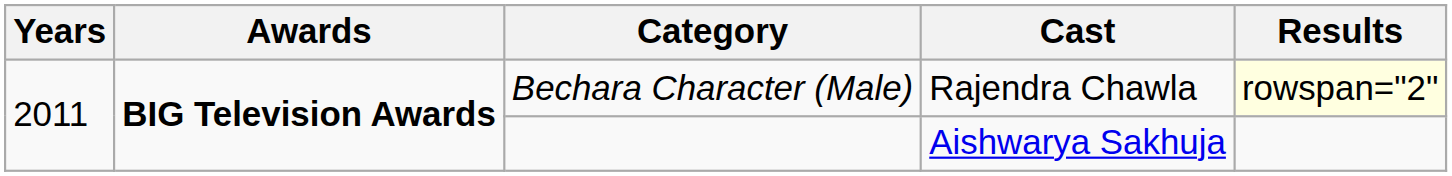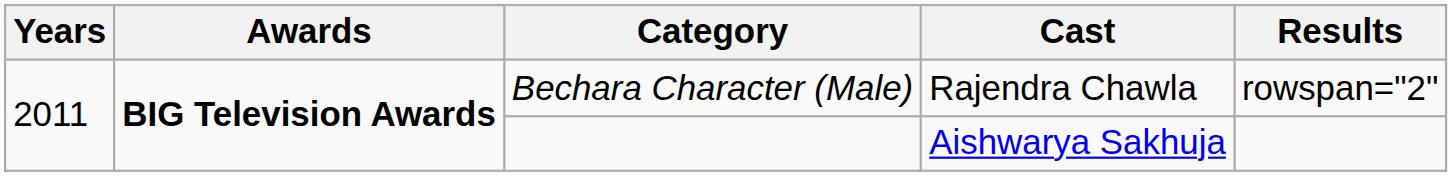(1340, 87) lightyellow background -> (1340, 87) no background
